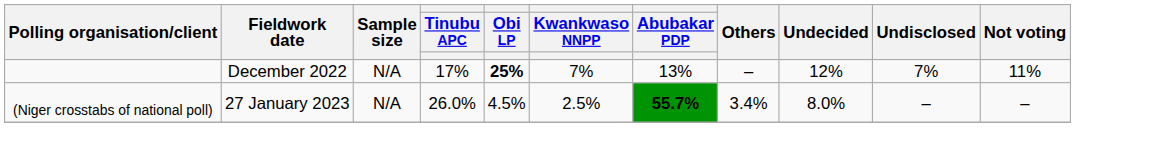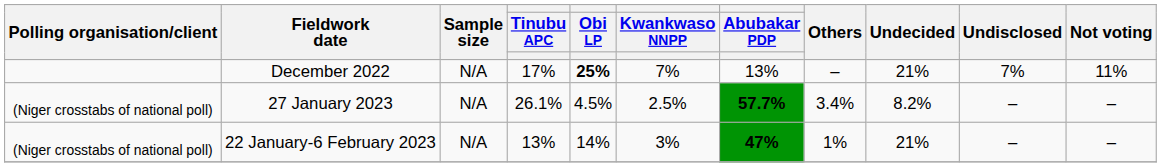(826, 71) 12% -> (912, 71) 21%
(452, 102) 26.0% -> (539, 102) 26.1%
(675, 102) 55.7% -> (762, 102) 57.7%
(826, 102) 8.0% -> (912, 102) 8.2%
+ row: (330, 142)
